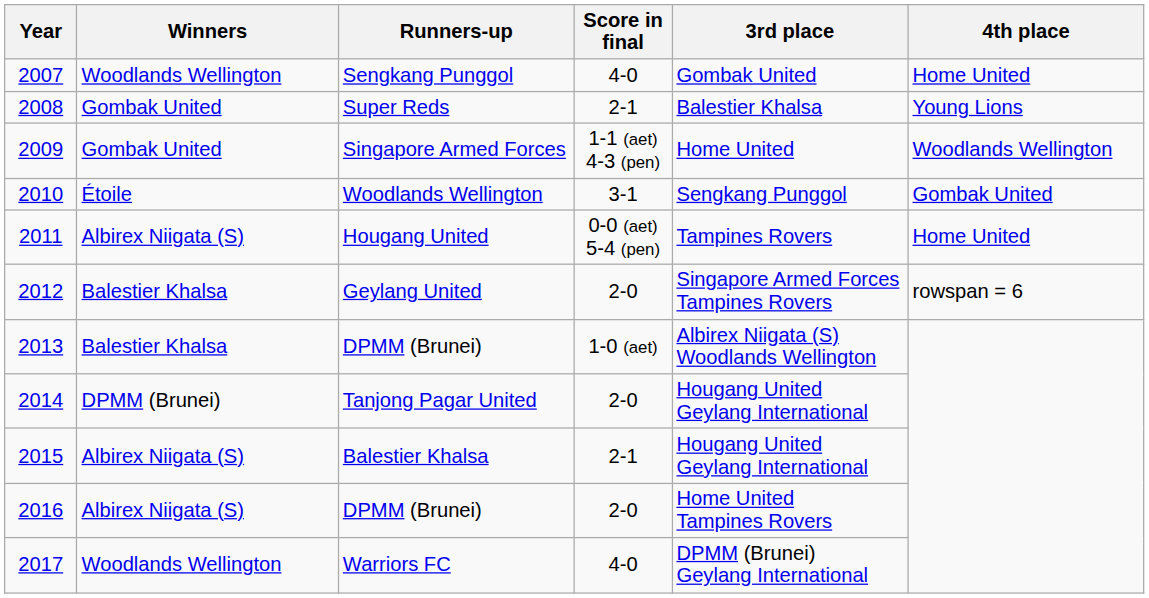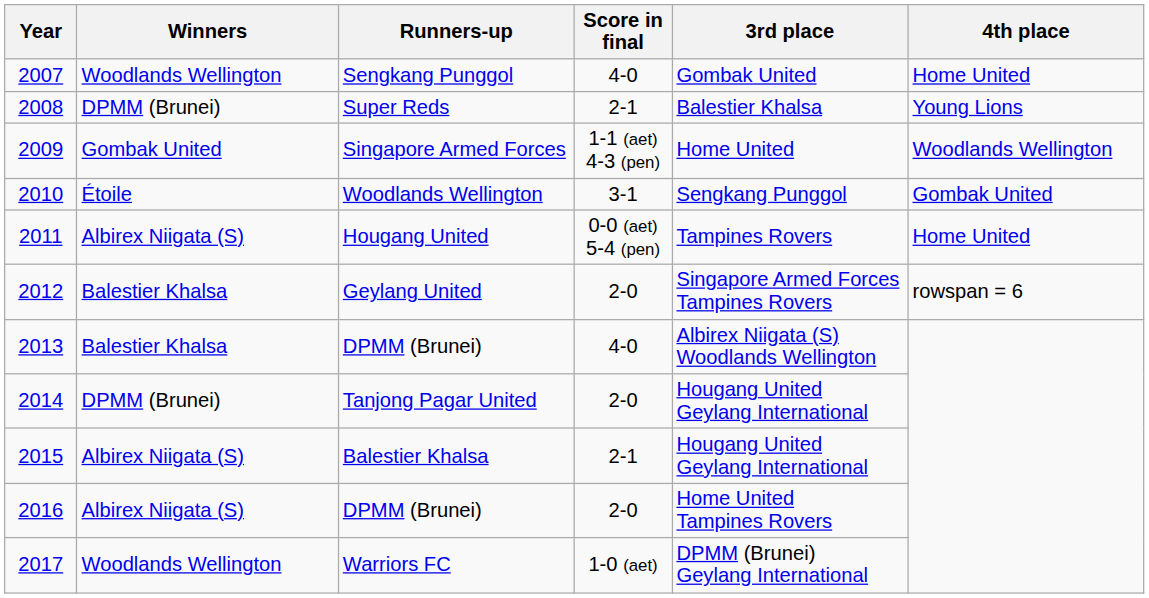(152, 107) Gombak United -> (151, 107) DPMM (Brunei)
(623, 346) 1-0 (aet) -> (623, 346) 4-0
(623, 564) 4-0 -> (623, 564) 1-0 (aet)
